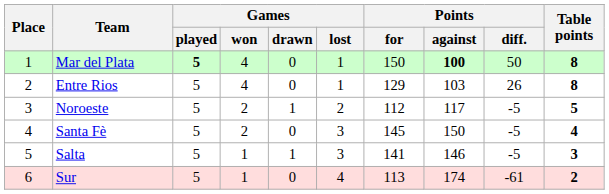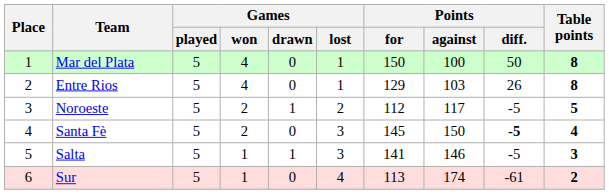(196, 62) bold -> (196, 62) normal
(454, 62) bold -> (454, 62) normal
(514, 131) normal -> (514, 131) bold
